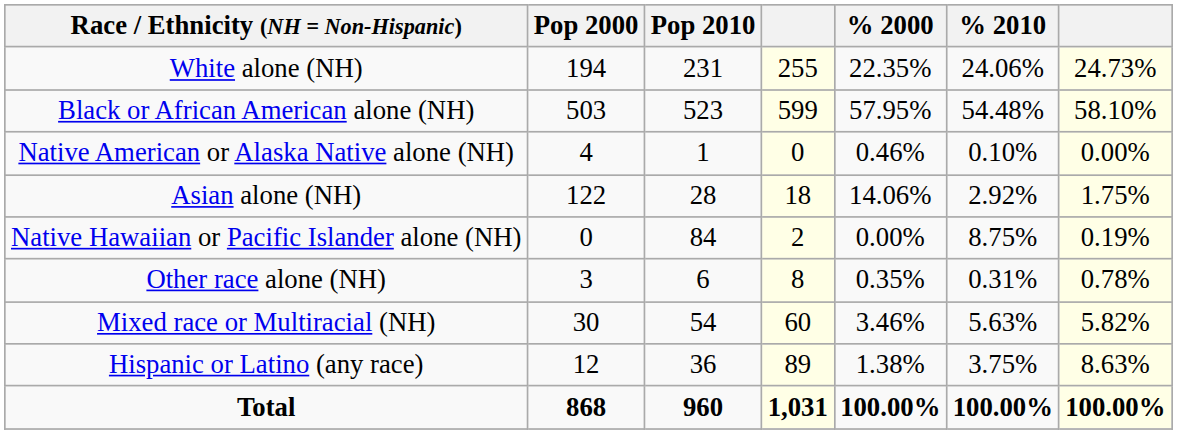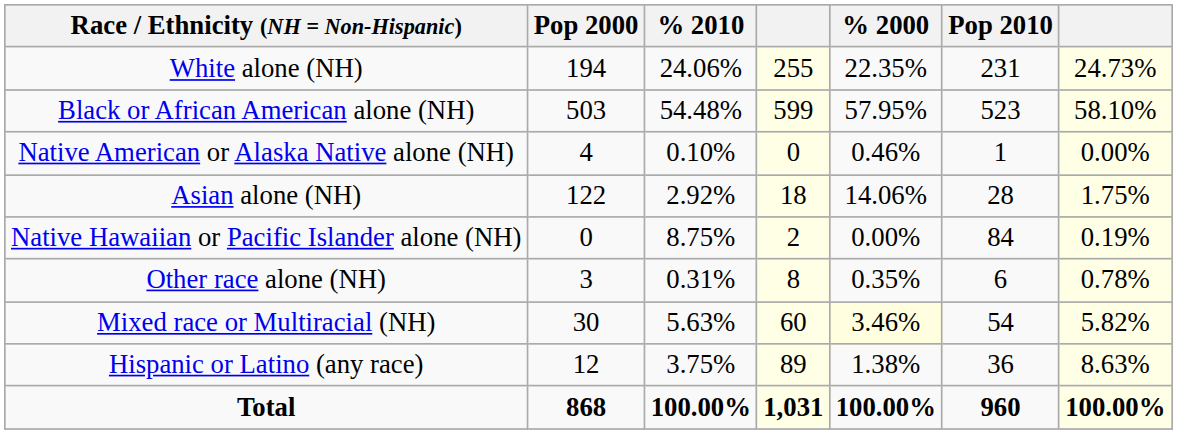columns swapped: (703, 25) <-> (1003, 25)
(890, 322) no background -> (886, 322) lightyellow background
